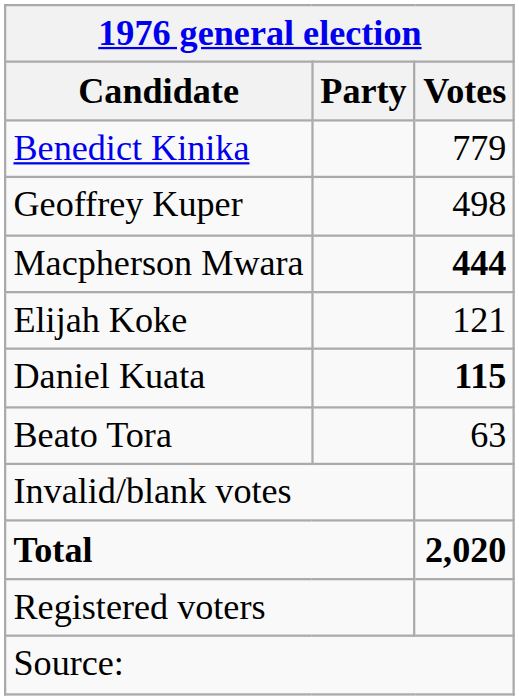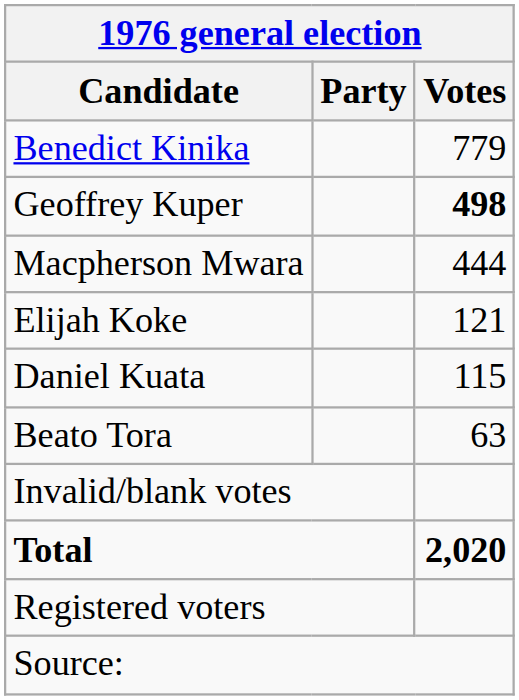(479, 205) normal -> (479, 205) bold
(479, 262) bold -> (479, 262) normal
(480, 377) bold -> (480, 377) normal
